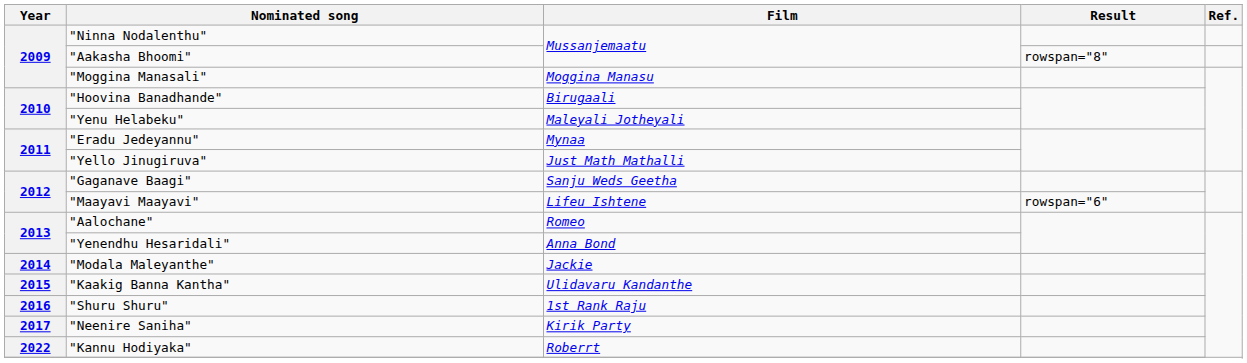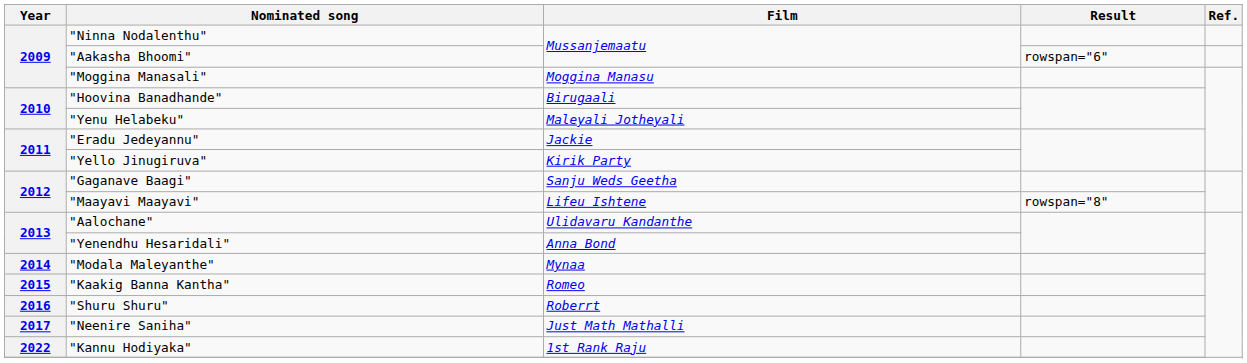(1066, 56) rowspan="8" -> (1066, 56) rowspan="6"
(566, 139) Mynaa -> (569, 139) Jackie
(616, 160) Just Math Mathalli -> (589, 160) Kirik Party
(1066, 202) rowspan="6" -> (1066, 202) rowspan="8"
(566, 223) Romeo -> (619, 223) Ulidavaru Kandanthe
(569, 264) Jackie -> (566, 264) Mynaa
(619, 285) Ulidavaru Kandanthe -> (566, 285) Romeo
(596, 306) 1st Rank Raju -> (573, 306) Roberrt
(589, 326) Kirik Party -> (616, 326) Just Math Mathalli
(573, 347) Roberrt -> (596, 347) 1st Rank Raju
